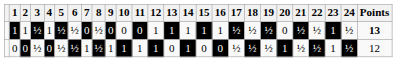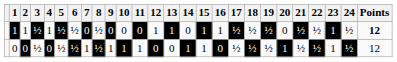(188, 30) 1 -> (188, 30) 0
(375, 30) 13 -> (375, 30) 12
(156, 48) 1 -> (156, 48) 0
(204, 48) 0 -> (204, 48) 1
